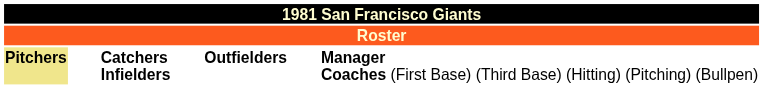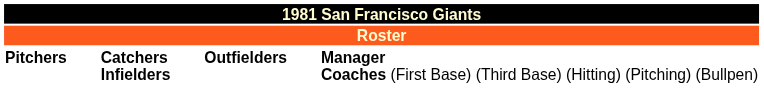(36, 57) khaki background -> (36, 57) no background
